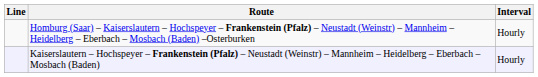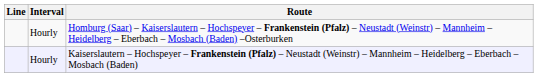columns swapped: (261, 12) <-> (514, 12)
